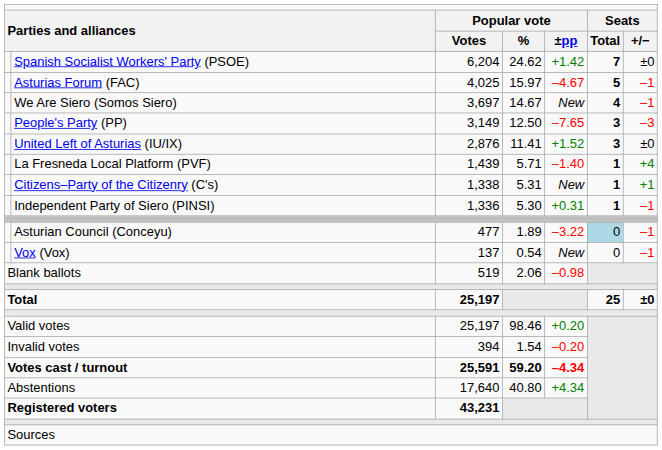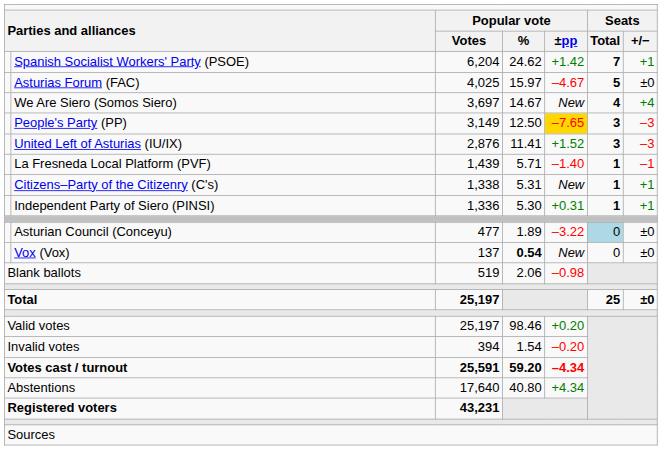(647, 61) ±0 -> (647, 61) +1
(647, 82) –1 -> (647, 82) ±0
(647, 102) –1 -> (647, 102) +4
(568, 123) no background -> (568, 123) gold background
(647, 144) ±0 -> (647, 144) –3
(647, 164) +4 -> (647, 164) –1
(647, 205) –1 -> (647, 205) +1
(647, 232) –1 -> (647, 232) ±0
(529, 252) normal -> (529, 252) bold
(647, 252) –1 -> (647, 252) ±0
